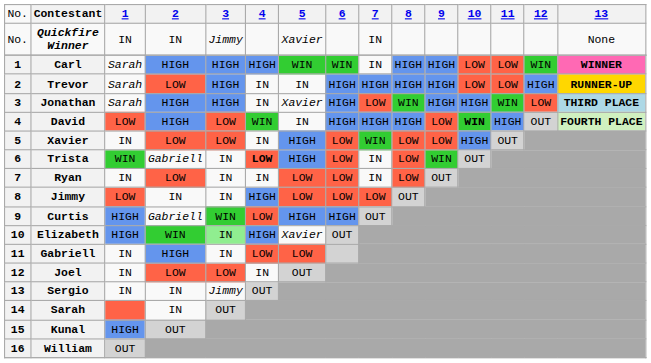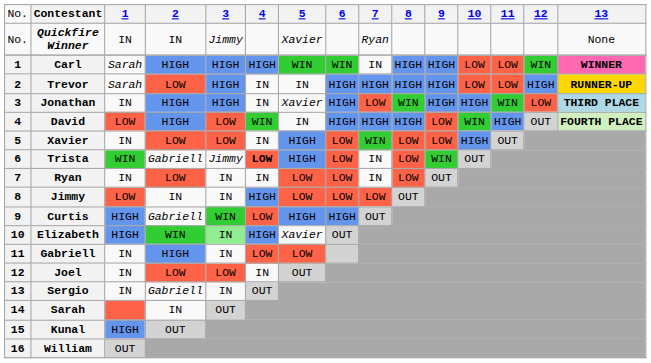(375, 40) IN -> (375, 40) Ryan
(125, 103) Sarah -> (125, 103) IN
(475, 122) bold -> (475, 122) normal
(226, 160) IN -> (226, 160) Jimmy
(175, 292) IN -> (175, 292) Gabriell
(226, 292) Jimmy -> (226, 292) IN
